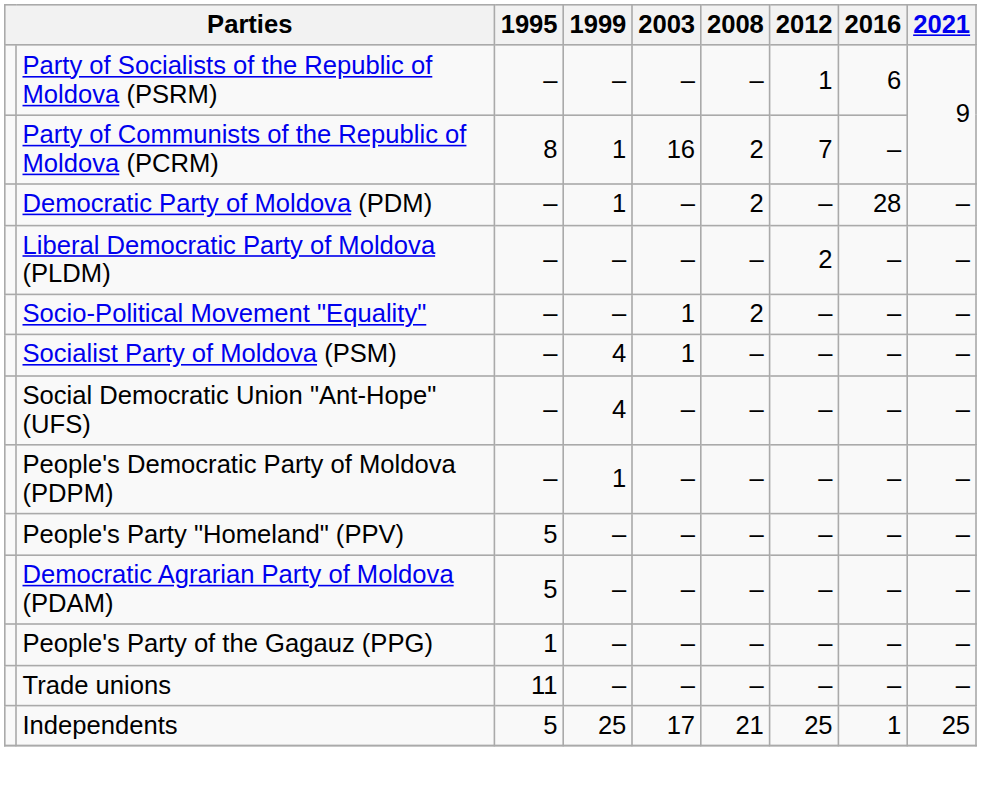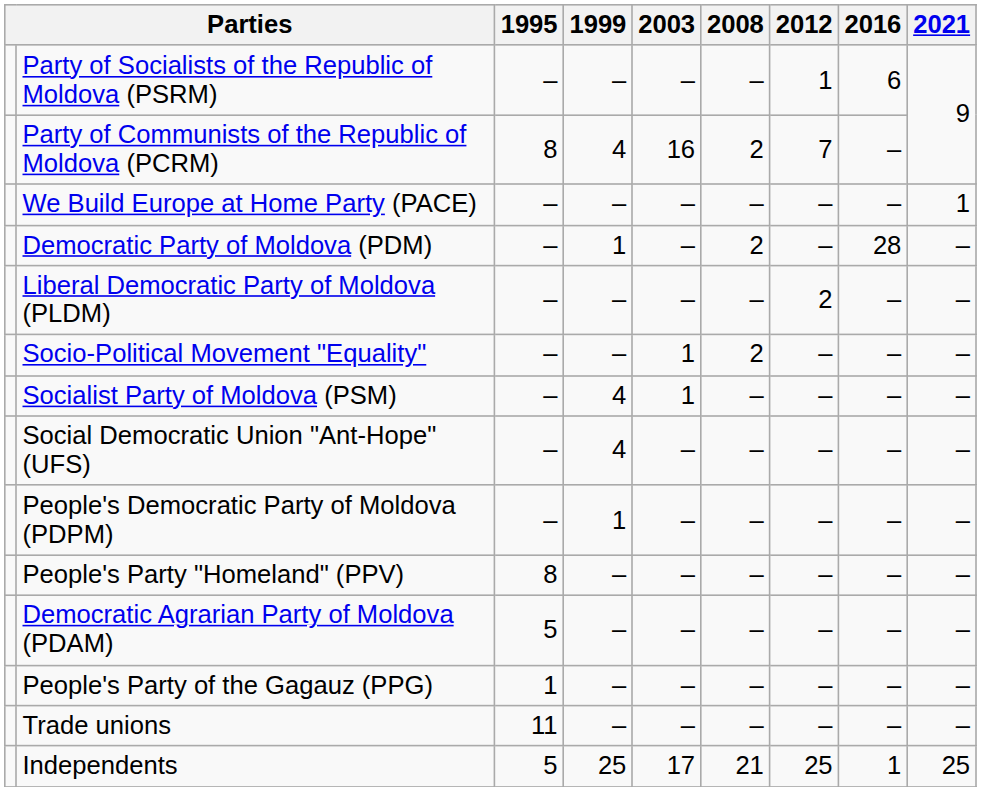(619, 149) 1 -> (619, 149) 4
+ row: (250, 204)
(550, 534) 5 -> (550, 574) 8
